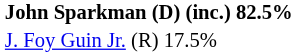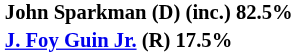(111, 40) normal -> (119, 40) bold
